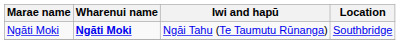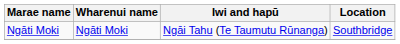(104, 30) bold -> (102, 30) normal
